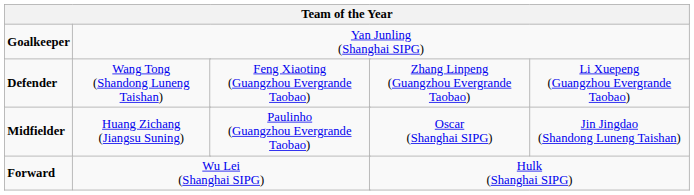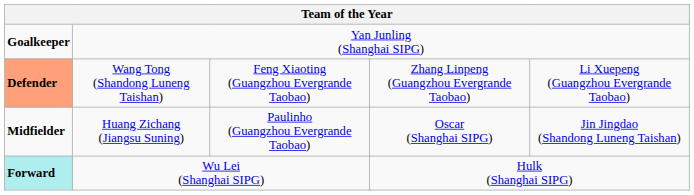(32, 83) no background -> (32, 83) lightsalmon background
(31, 172) no background -> (31, 172) paleturquoise background
